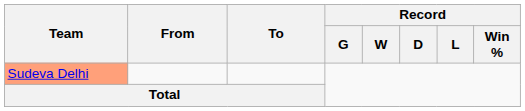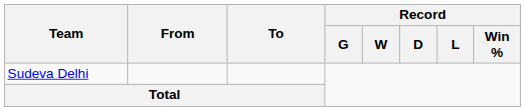(48, 73) lightsalmon background -> (48, 73) no background
